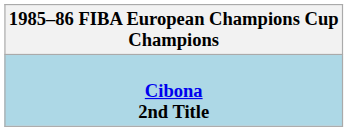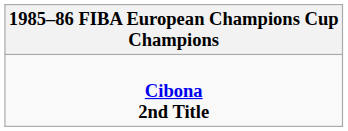(174, 100) lightblue background -> (174, 100) no background
